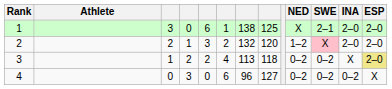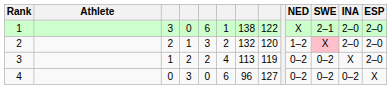(269, 28) 125 -> (269, 28) 122
(269, 60) 118 -> (269, 60) 119
(374, 60) khaki background -> (374, 60) no background
